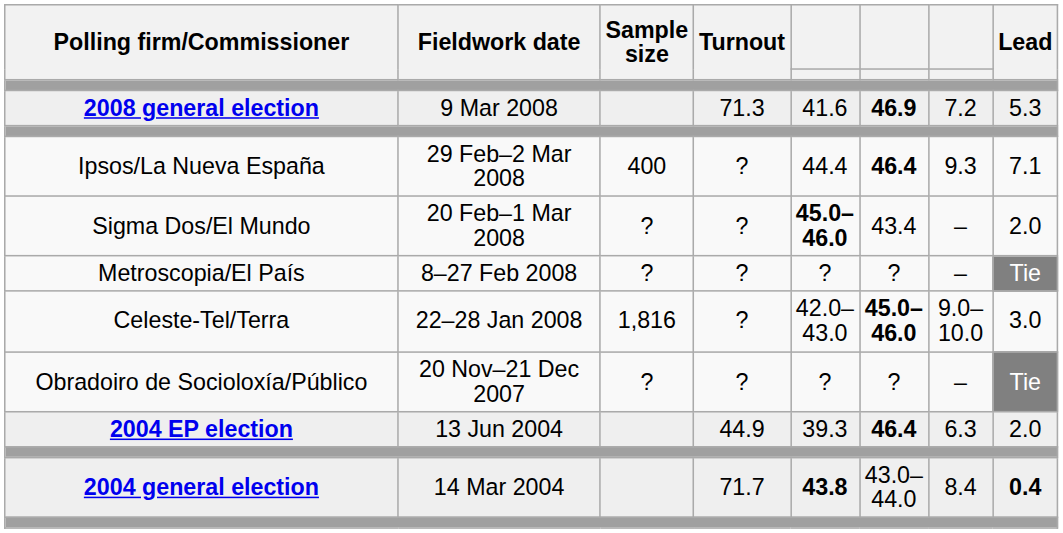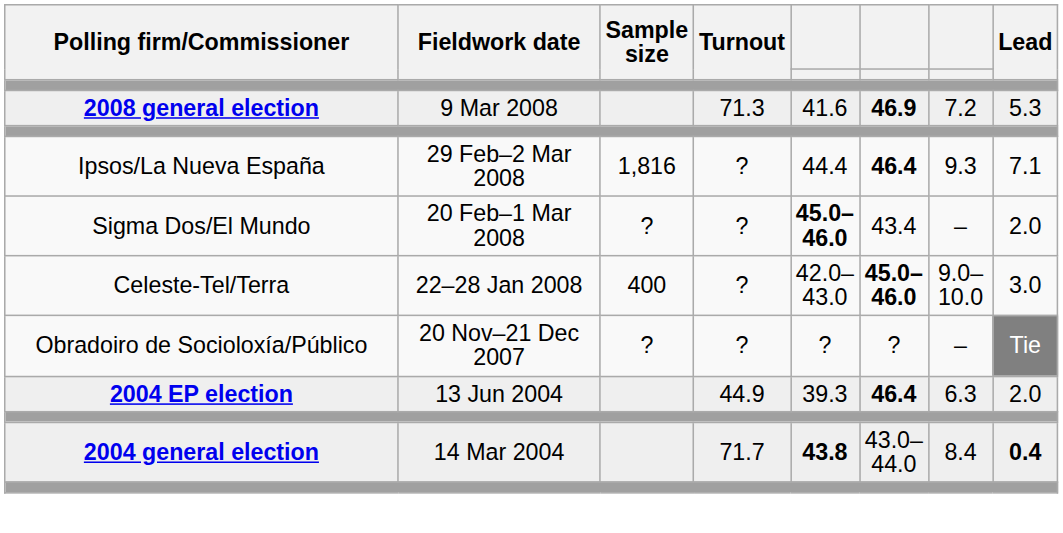(647, 166) 400 -> (647, 166) 1,816
- row: (201, 273)
(647, 321) 1,816 -> (647, 286) 400
